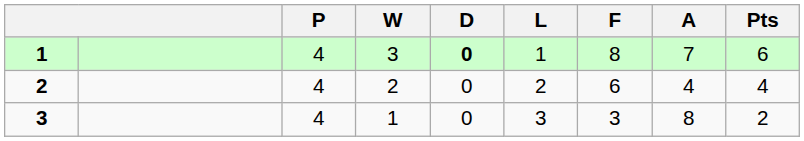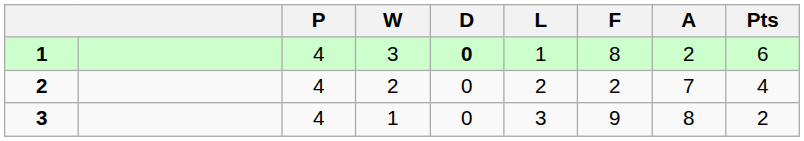(689, 53) 7 -> (689, 53) 2
(615, 86) 6 -> (615, 86) 2
(689, 86) 4 -> (689, 86) 7
(615, 119) 3 -> (615, 119) 9
